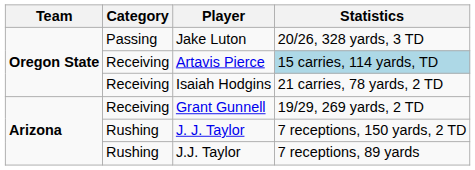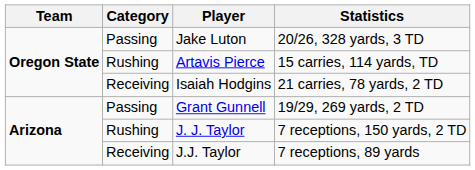(138, 61) Receiving -> (132, 61) Rushing
(358, 61) lightblue background -> (358, 61) no background
(138, 107) Receiving -> (132, 107) Passing
(132, 153) Rushing -> (138, 153) Receiving
